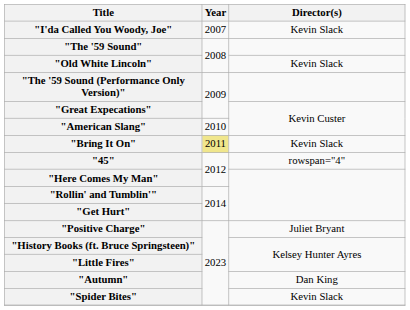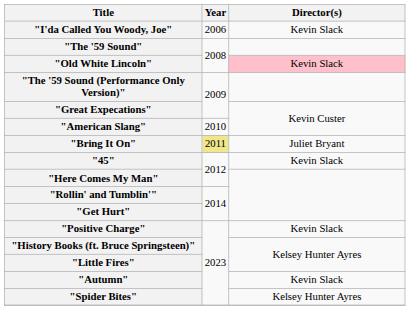(215, 30) 2007 -> (215, 30) 2006
(317, 64) no background -> (317, 64) pink background
(317, 144) Kevin Slack -> (317, 144) Juliet Bryant
(317, 161) rowspan="4" -> (317, 161) Kevin Slack
(317, 229) Juliet Bryant -> (317, 229) Kevin Slack
(317, 280) Dan King -> (317, 280) Kevin Slack
(317, 297) Kevin Slack -> (317, 297) Kelsey Hunter Ayres
